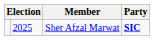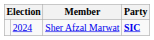(22, 27) 2025 -> (22, 27) 2024
